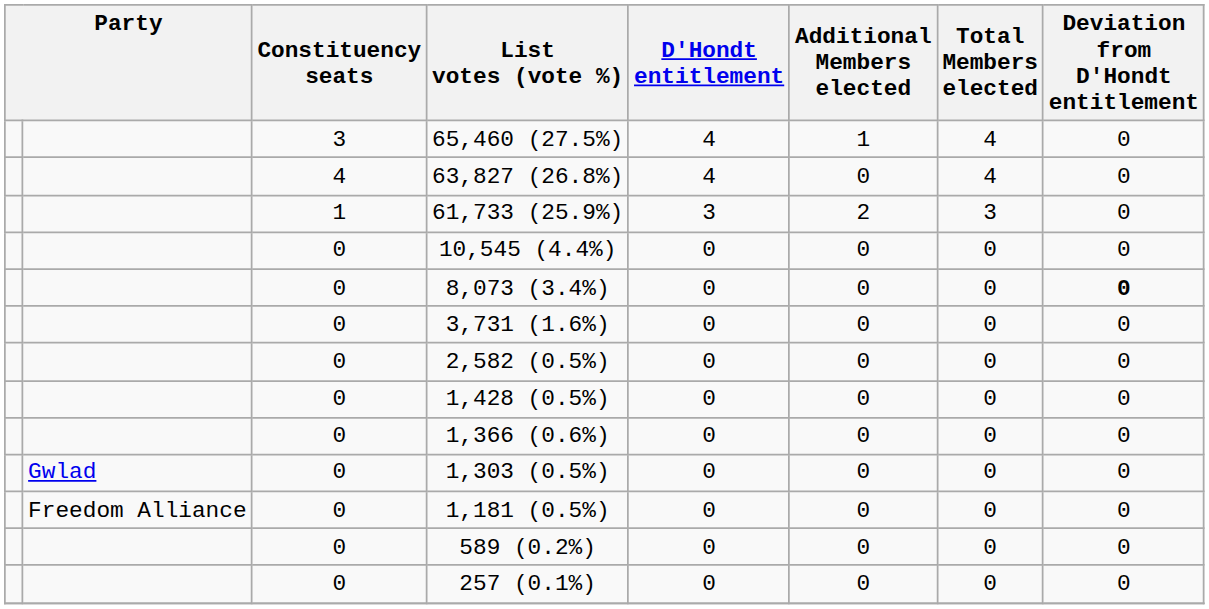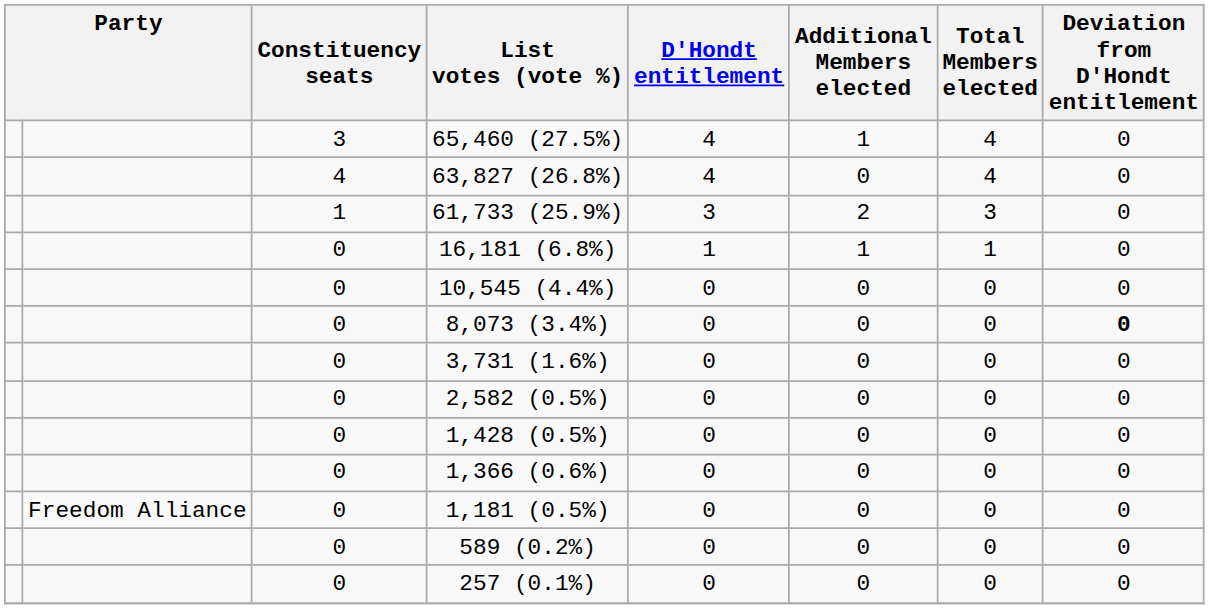+ row: (528, 250)
- row: (528, 473)
